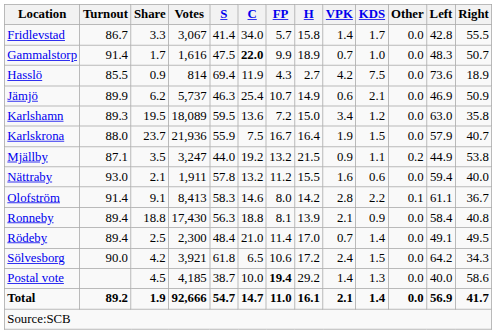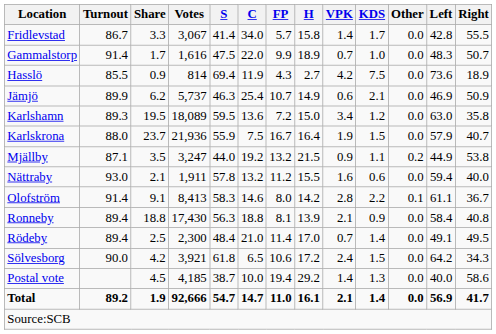(252, 55) bold -> (252, 55) normal
(280, 278) bold -> (280, 278) normal
